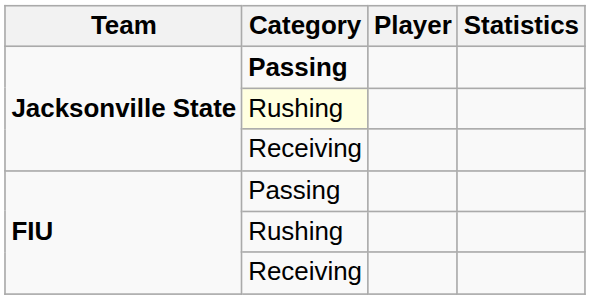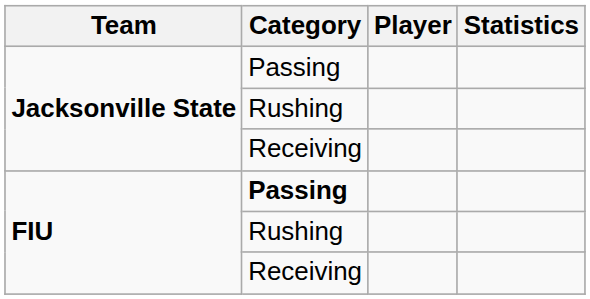(298, 67) bold -> (294, 67) normal
(296, 108) lightyellow background -> (296, 108) no background
(294, 190) normal -> (298, 190) bold
